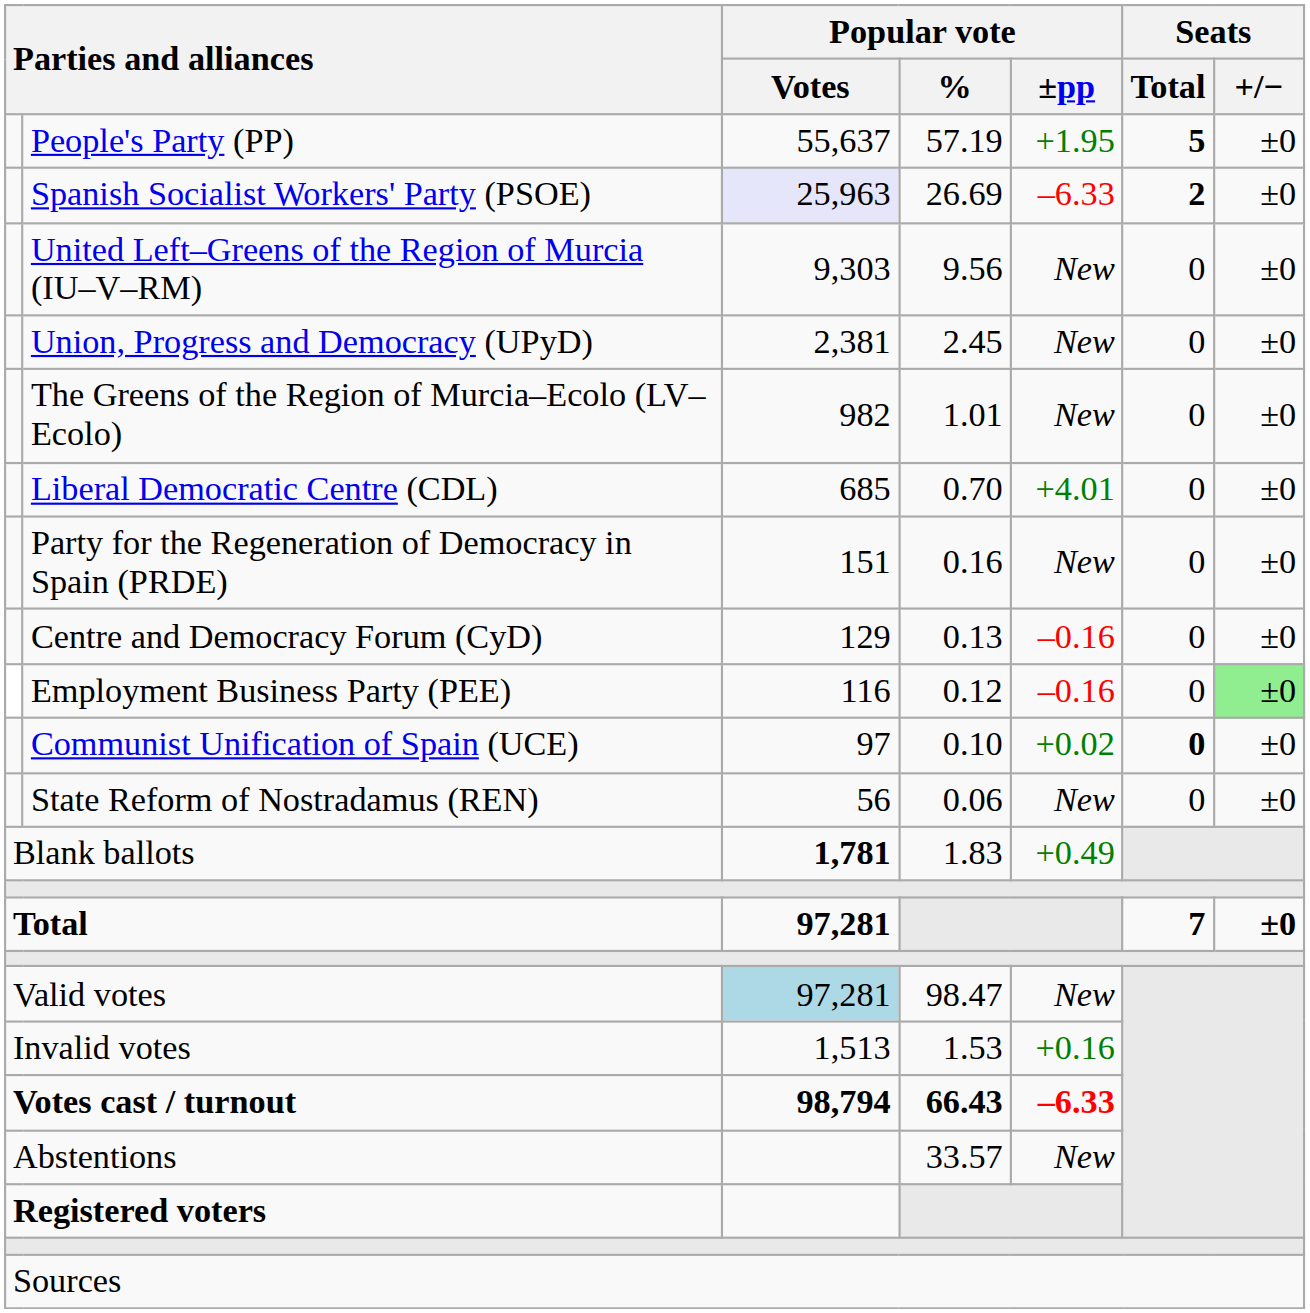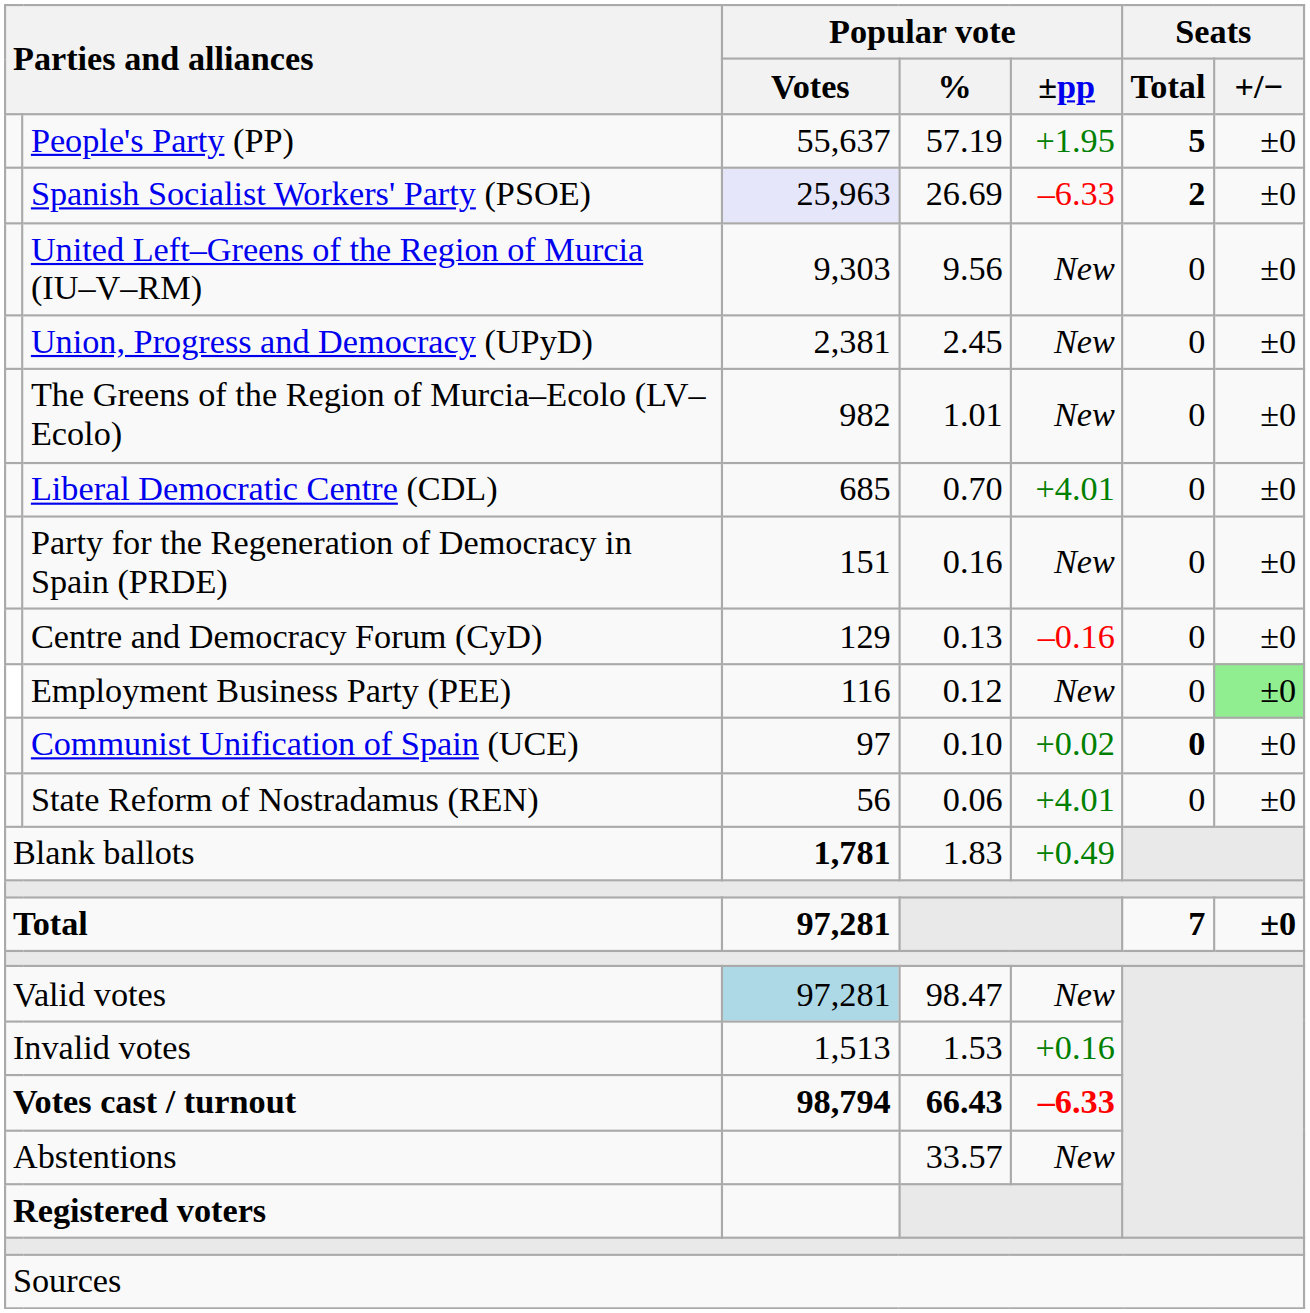(1076, 690) –0.16 -> (1084, 690) New
(1084, 798) New -> (1075, 798) +4.01
